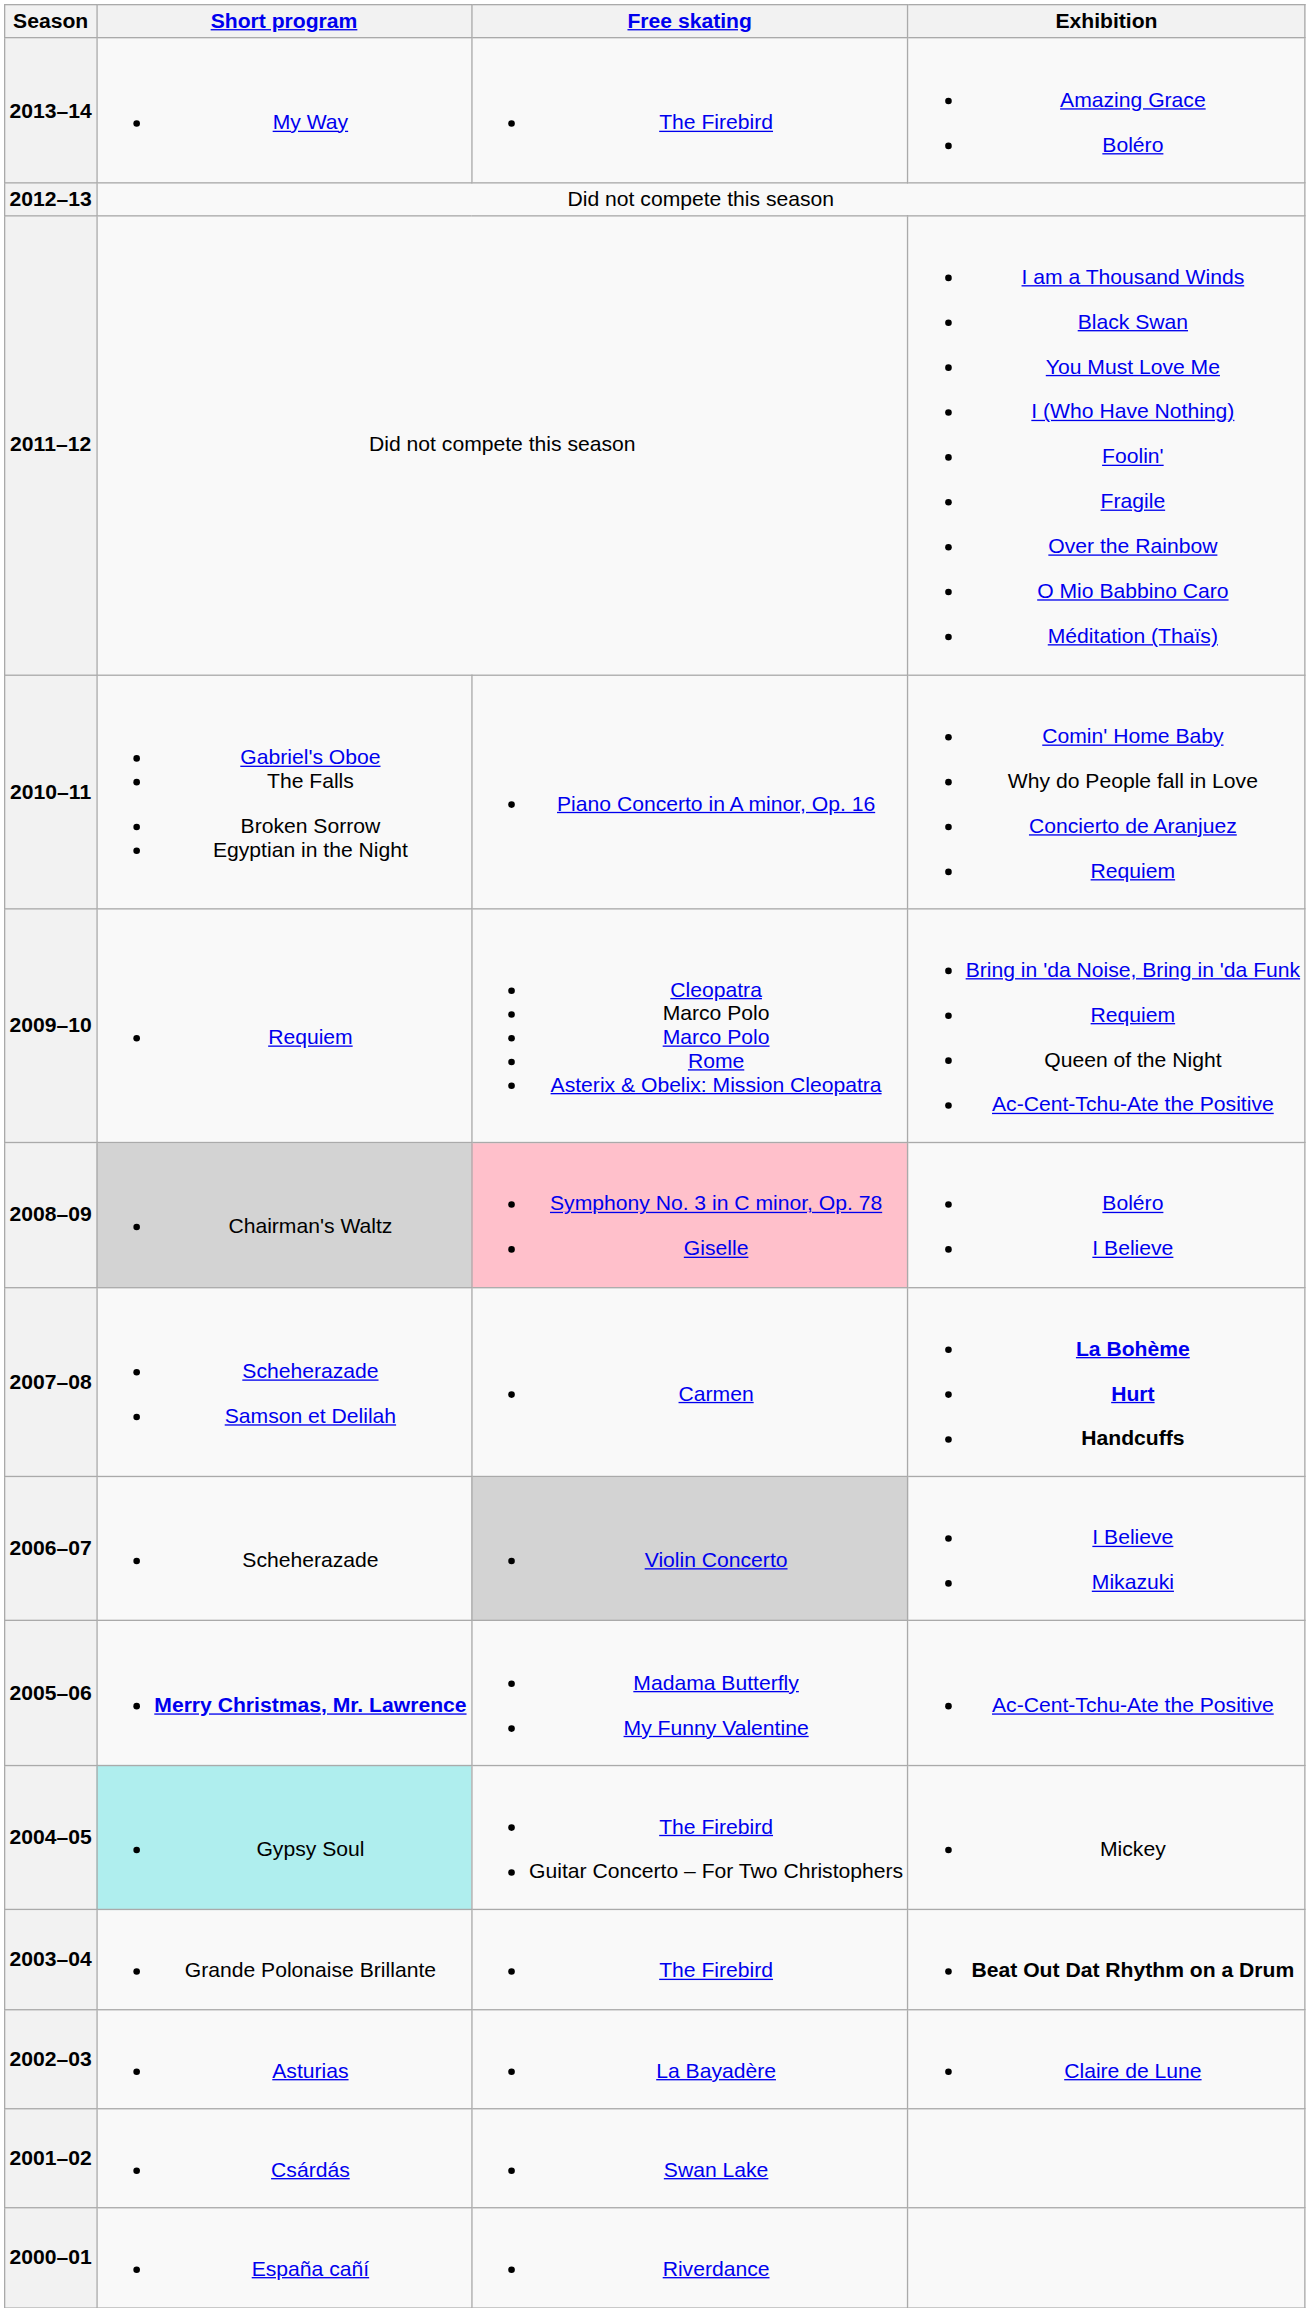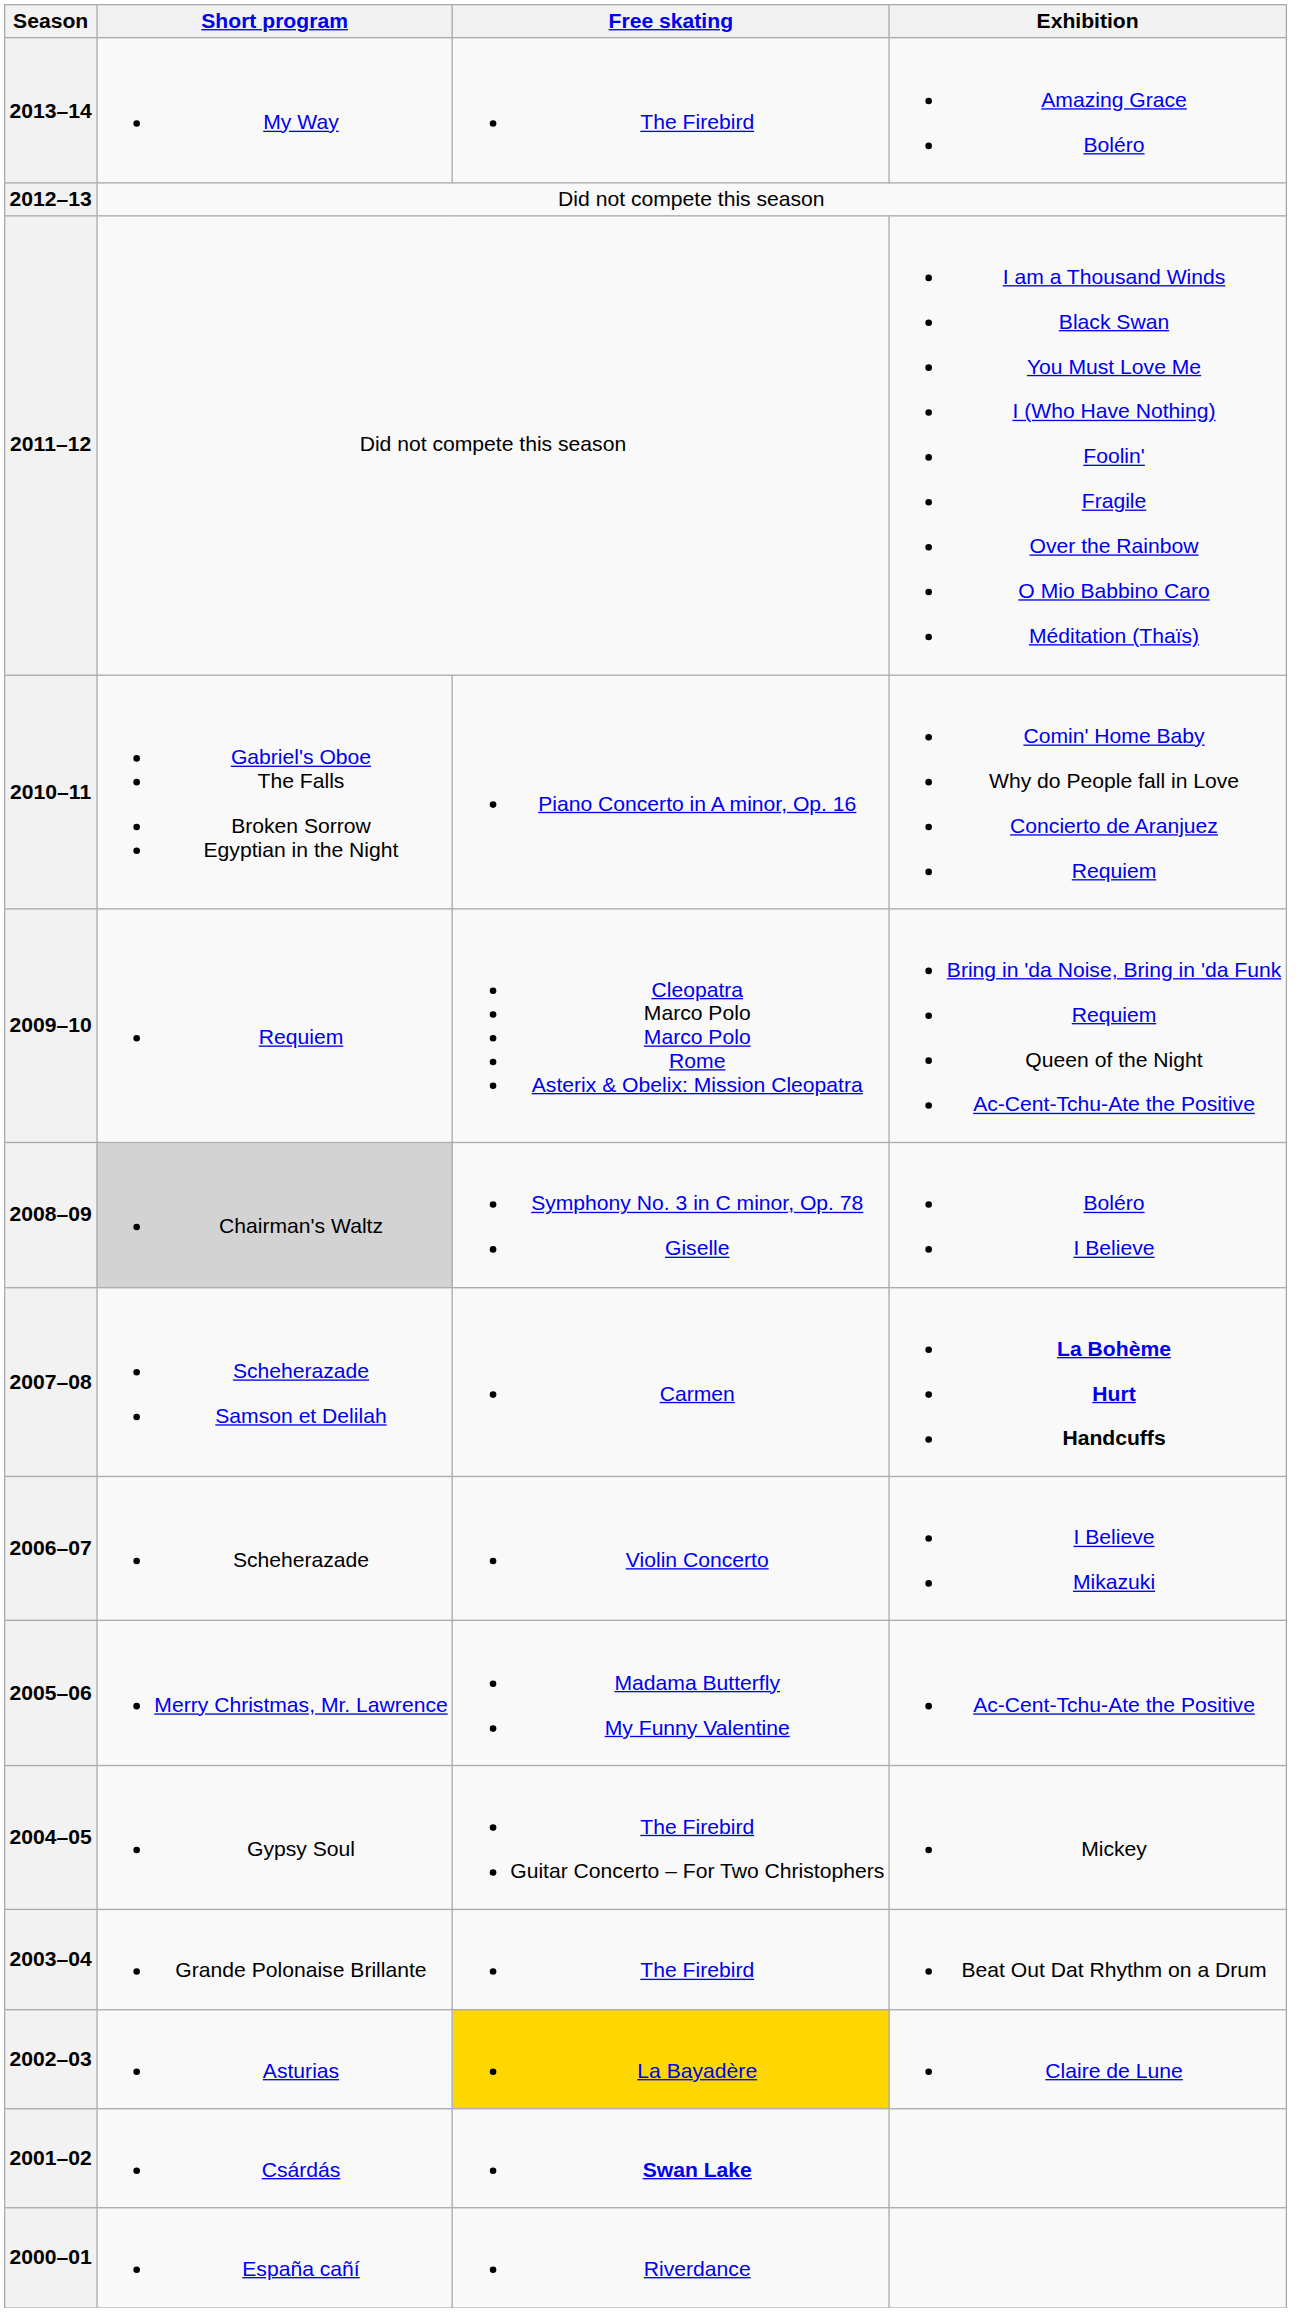(690, 1227) pink background -> (671, 1227) no background
(690, 1561) lightgrey background -> (671, 1561) no background
(284, 1705) bold -> (275, 1705) normal
(284, 1849) paleturquoise background -> (275, 1849) no background
(1106, 1971) bold -> (1088, 1971) normal
(690, 2071) no background -> (671, 2071) gold background
(690, 2170) normal -> (671, 2170) bold
